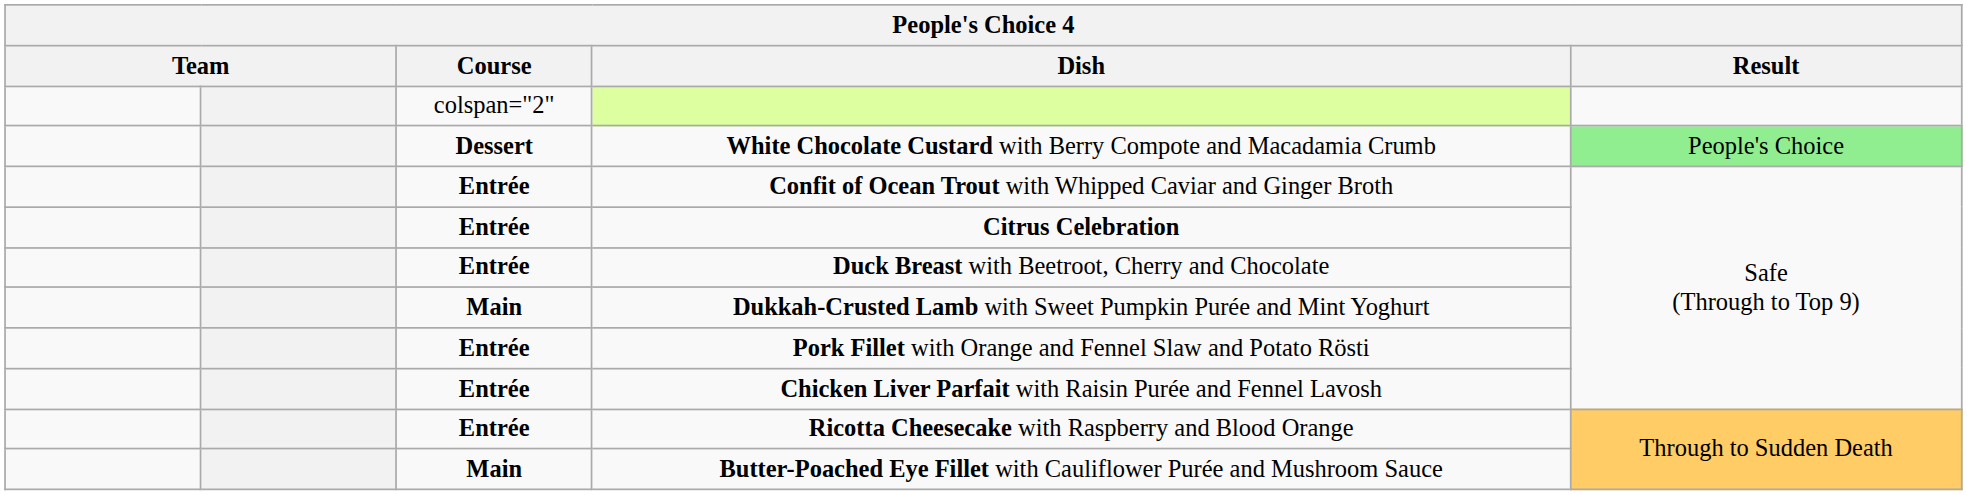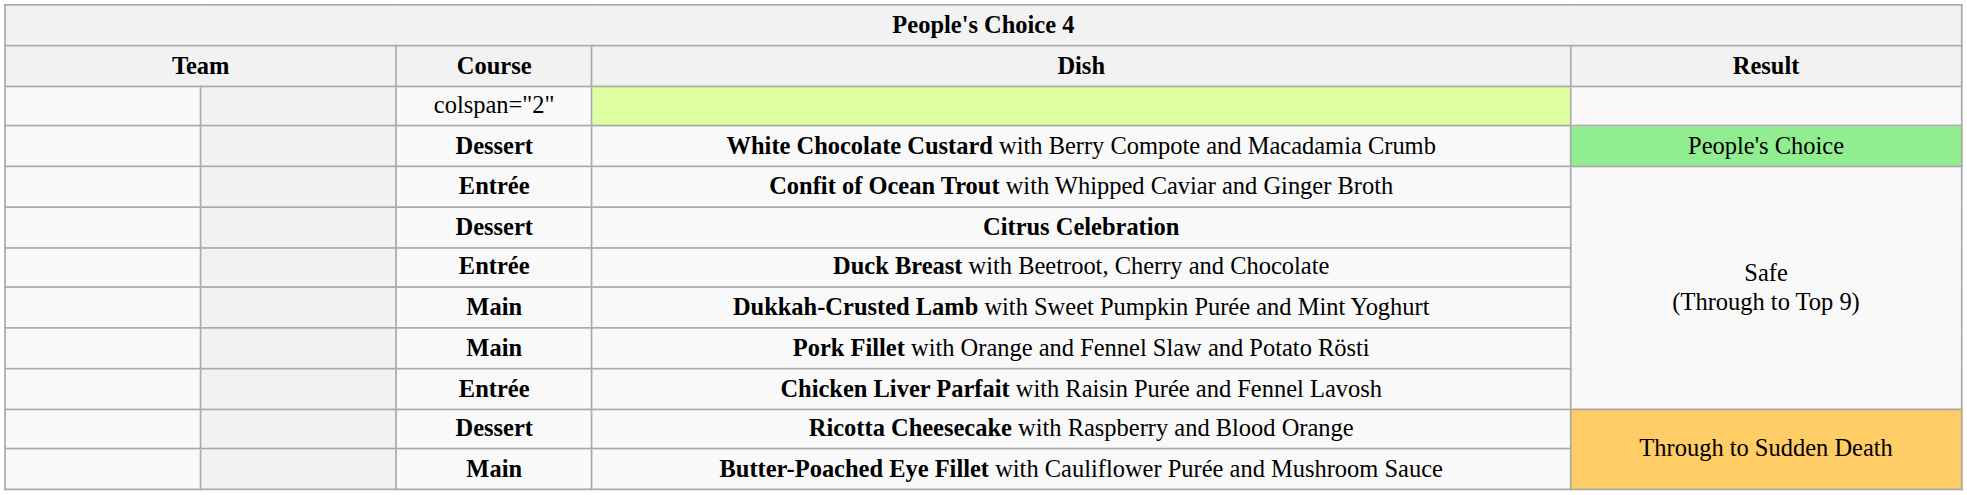(494, 226) Entrée -> (494, 226) Dessert
(494, 348) Entrée -> (494, 348) Main
(494, 428) Entrée -> (494, 428) Dessert
